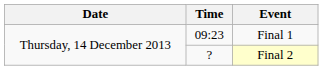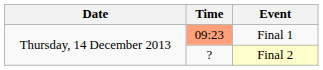(209, 34) no background -> (209, 34) lightsalmon background
